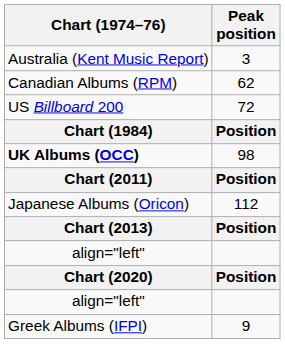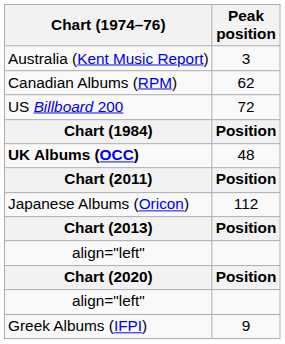(246, 155) 98 -> (246, 155) 48
